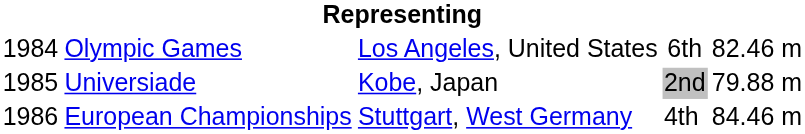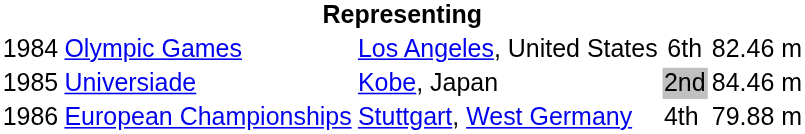(757, 83) 79.88 m -> (757, 83) 84.46 m
(757, 117) 84.46 m -> (757, 117) 79.88 m
